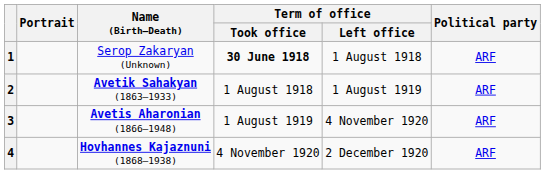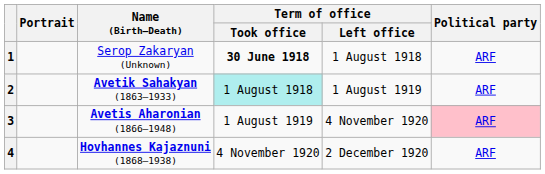(268, 89) no background -> (268, 89) paleturquoise background
(486, 121) no background -> (486, 121) pink background
